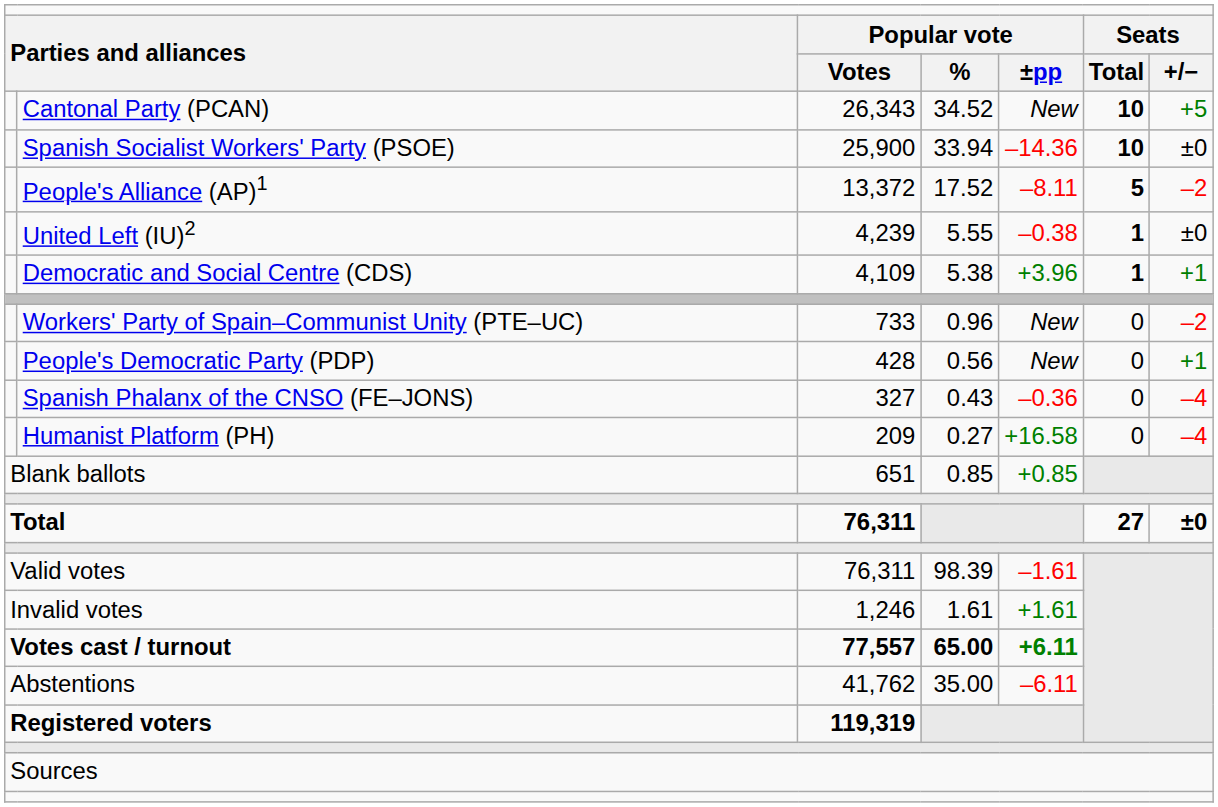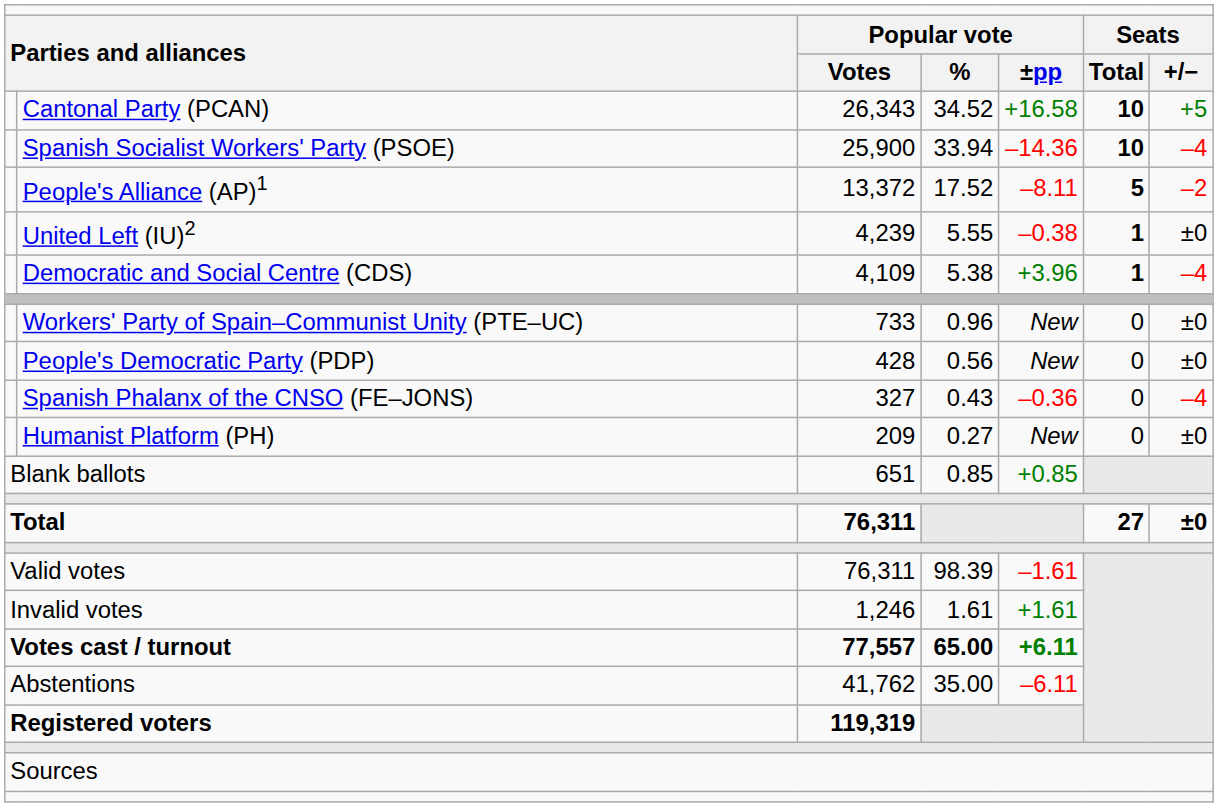(1054, 110) New -> (1041, 110) +16.58
(1194, 147) ±0 -> (1194, 147) –4
(1194, 274) +1 -> (1194, 274) –4
(1194, 322) –2 -> (1194, 322) ±0
(1194, 360) +1 -> (1194, 360) ±0
(1041, 436) +16.58 -> (1054, 436) New
(1194, 436) –4 -> (1194, 436) ±0
